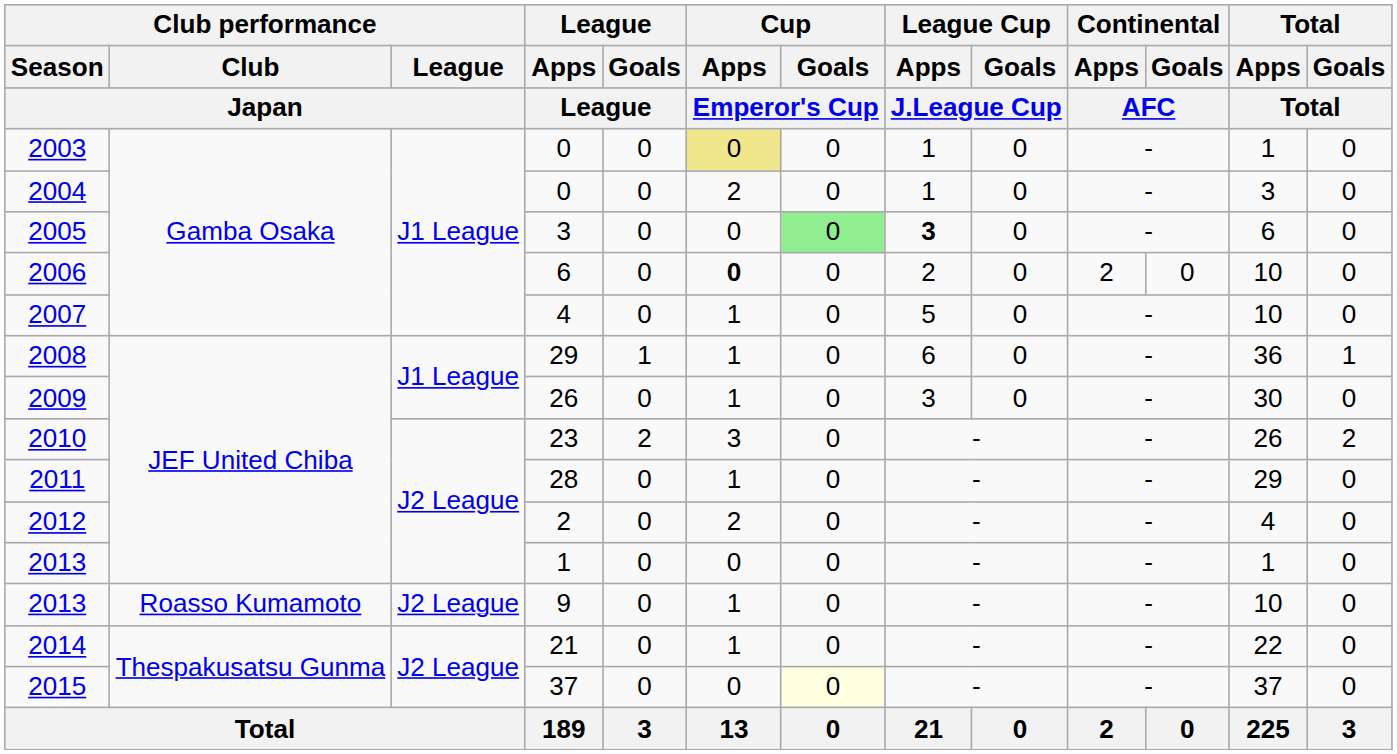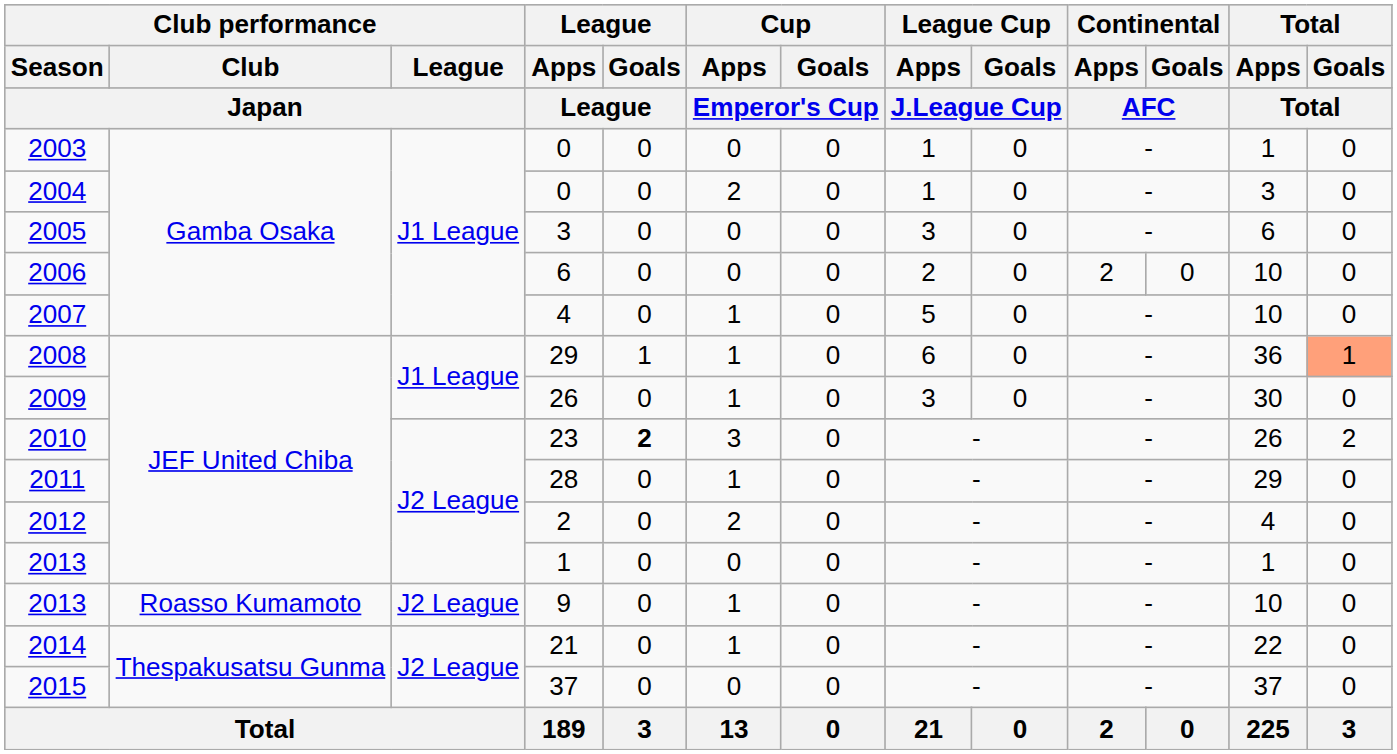(734, 149) khaki background -> (734, 149) no background
(833, 231) lightgreen background -> (833, 231) no background
(928, 231) bold -> (928, 231) normal
(734, 273) bold -> (734, 273) normal
(1349, 356) no background -> (1349, 356) lightsalmon background
(645, 438) normal -> (645, 438) bold
(833, 686) lightyellow background -> (833, 686) no background
